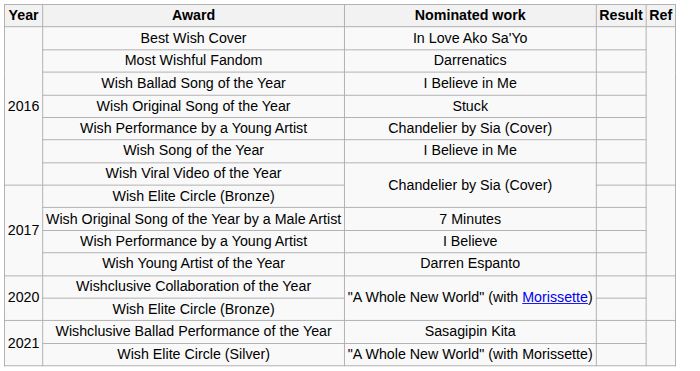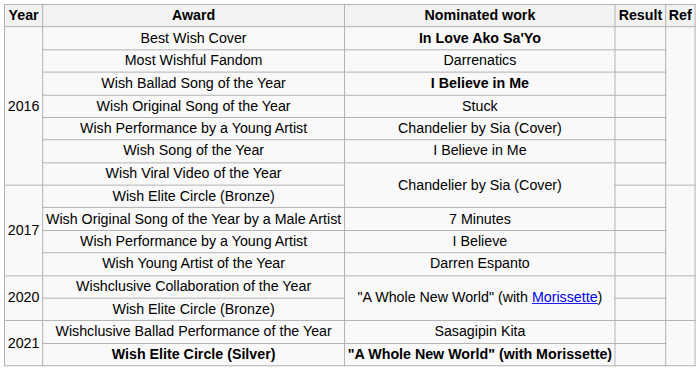(470, 38) normal -> (480, 38) bold
(470, 83) normal -> (480, 83) bold
(194, 354) normal -> (194, 354) bold
(470, 354) normal -> (480, 354) bold
